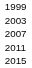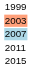(16, 20) no background -> (16, 20) lightsalmon background
(16, 34) no background -> (16, 34) lightblue background
